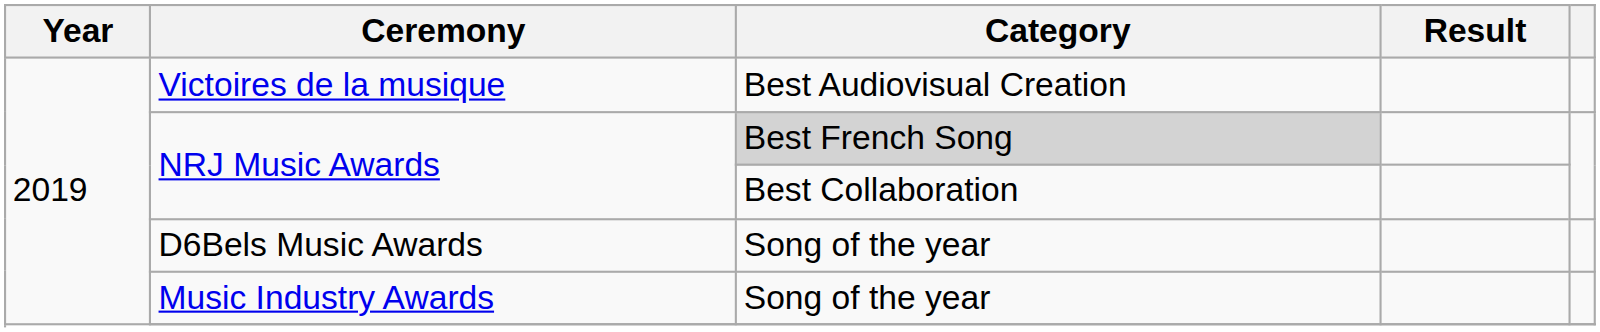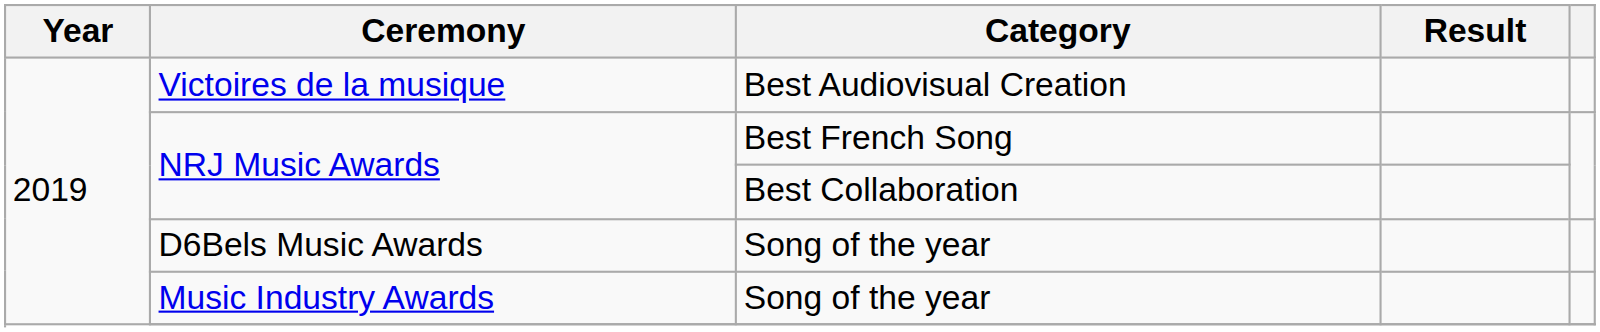(878, 137) lightgrey background -> (878, 137) no background
